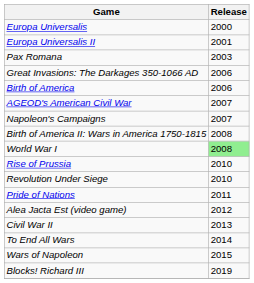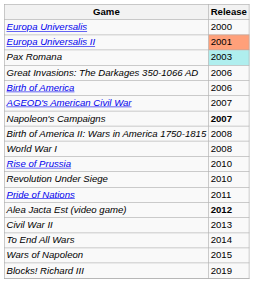(221, 42) no background -> (221, 42) lightsalmon background
(221, 57) no background -> (221, 57) paleturquoise background
(221, 118) normal -> (221, 118) bold
(221, 149) lightgreen background -> (221, 149) no background
(221, 210) normal -> (221, 210) bold
